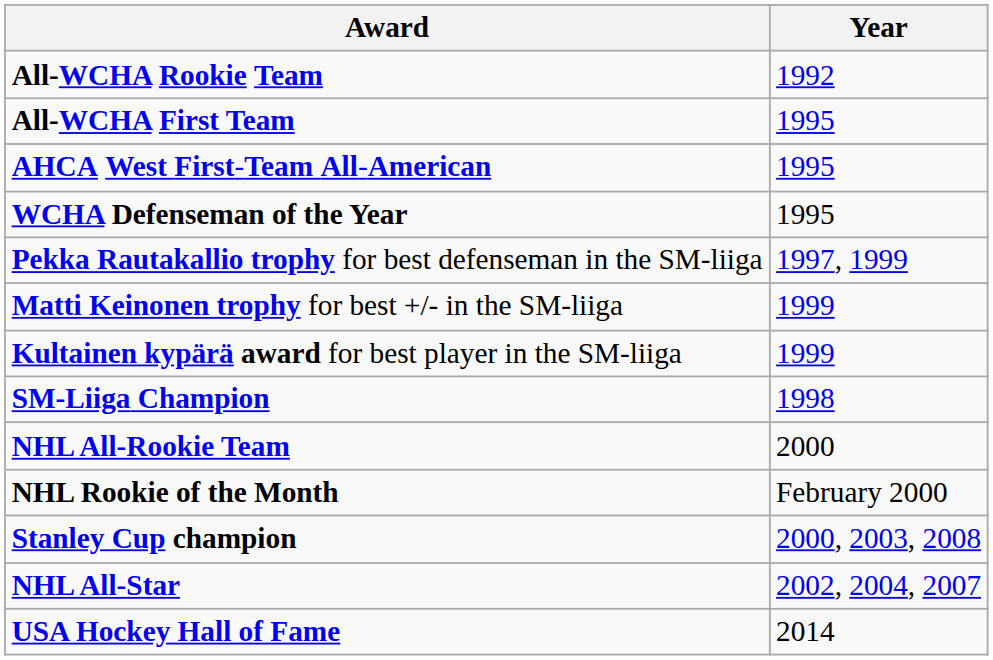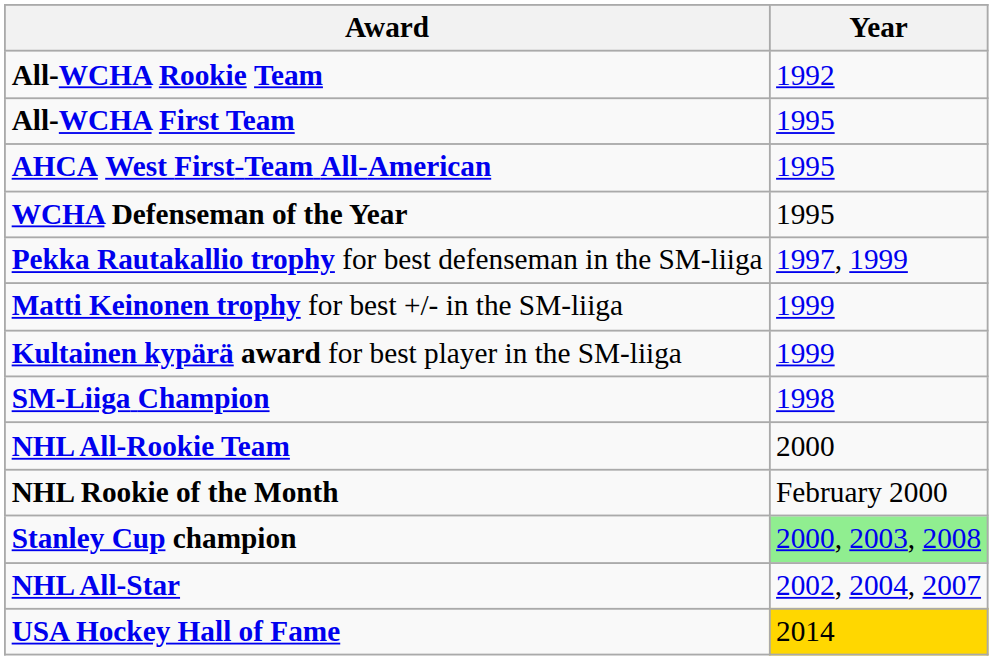(879, 538) no background -> (879, 538) lightgreen background
(805, 631) no background -> (805, 631) gold background
